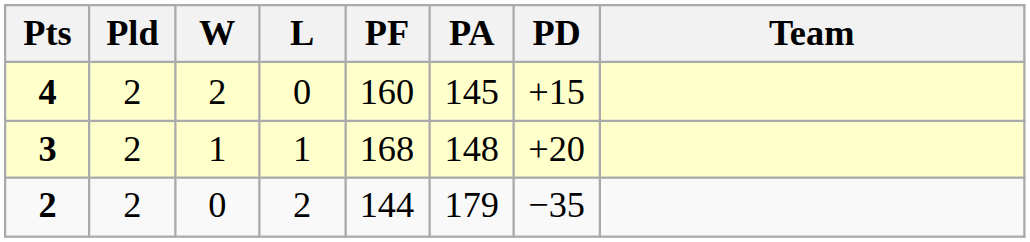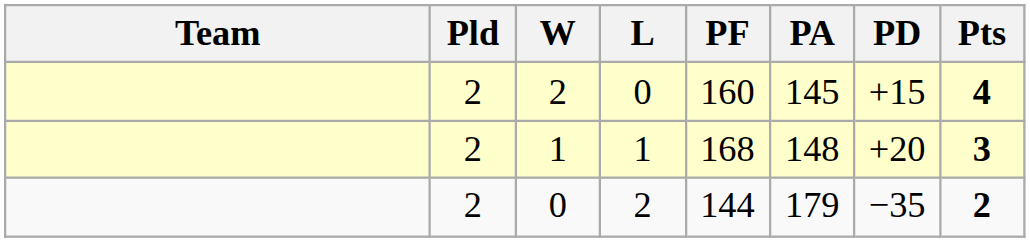columns swapped: (812, 33) <-> (48, 33)
